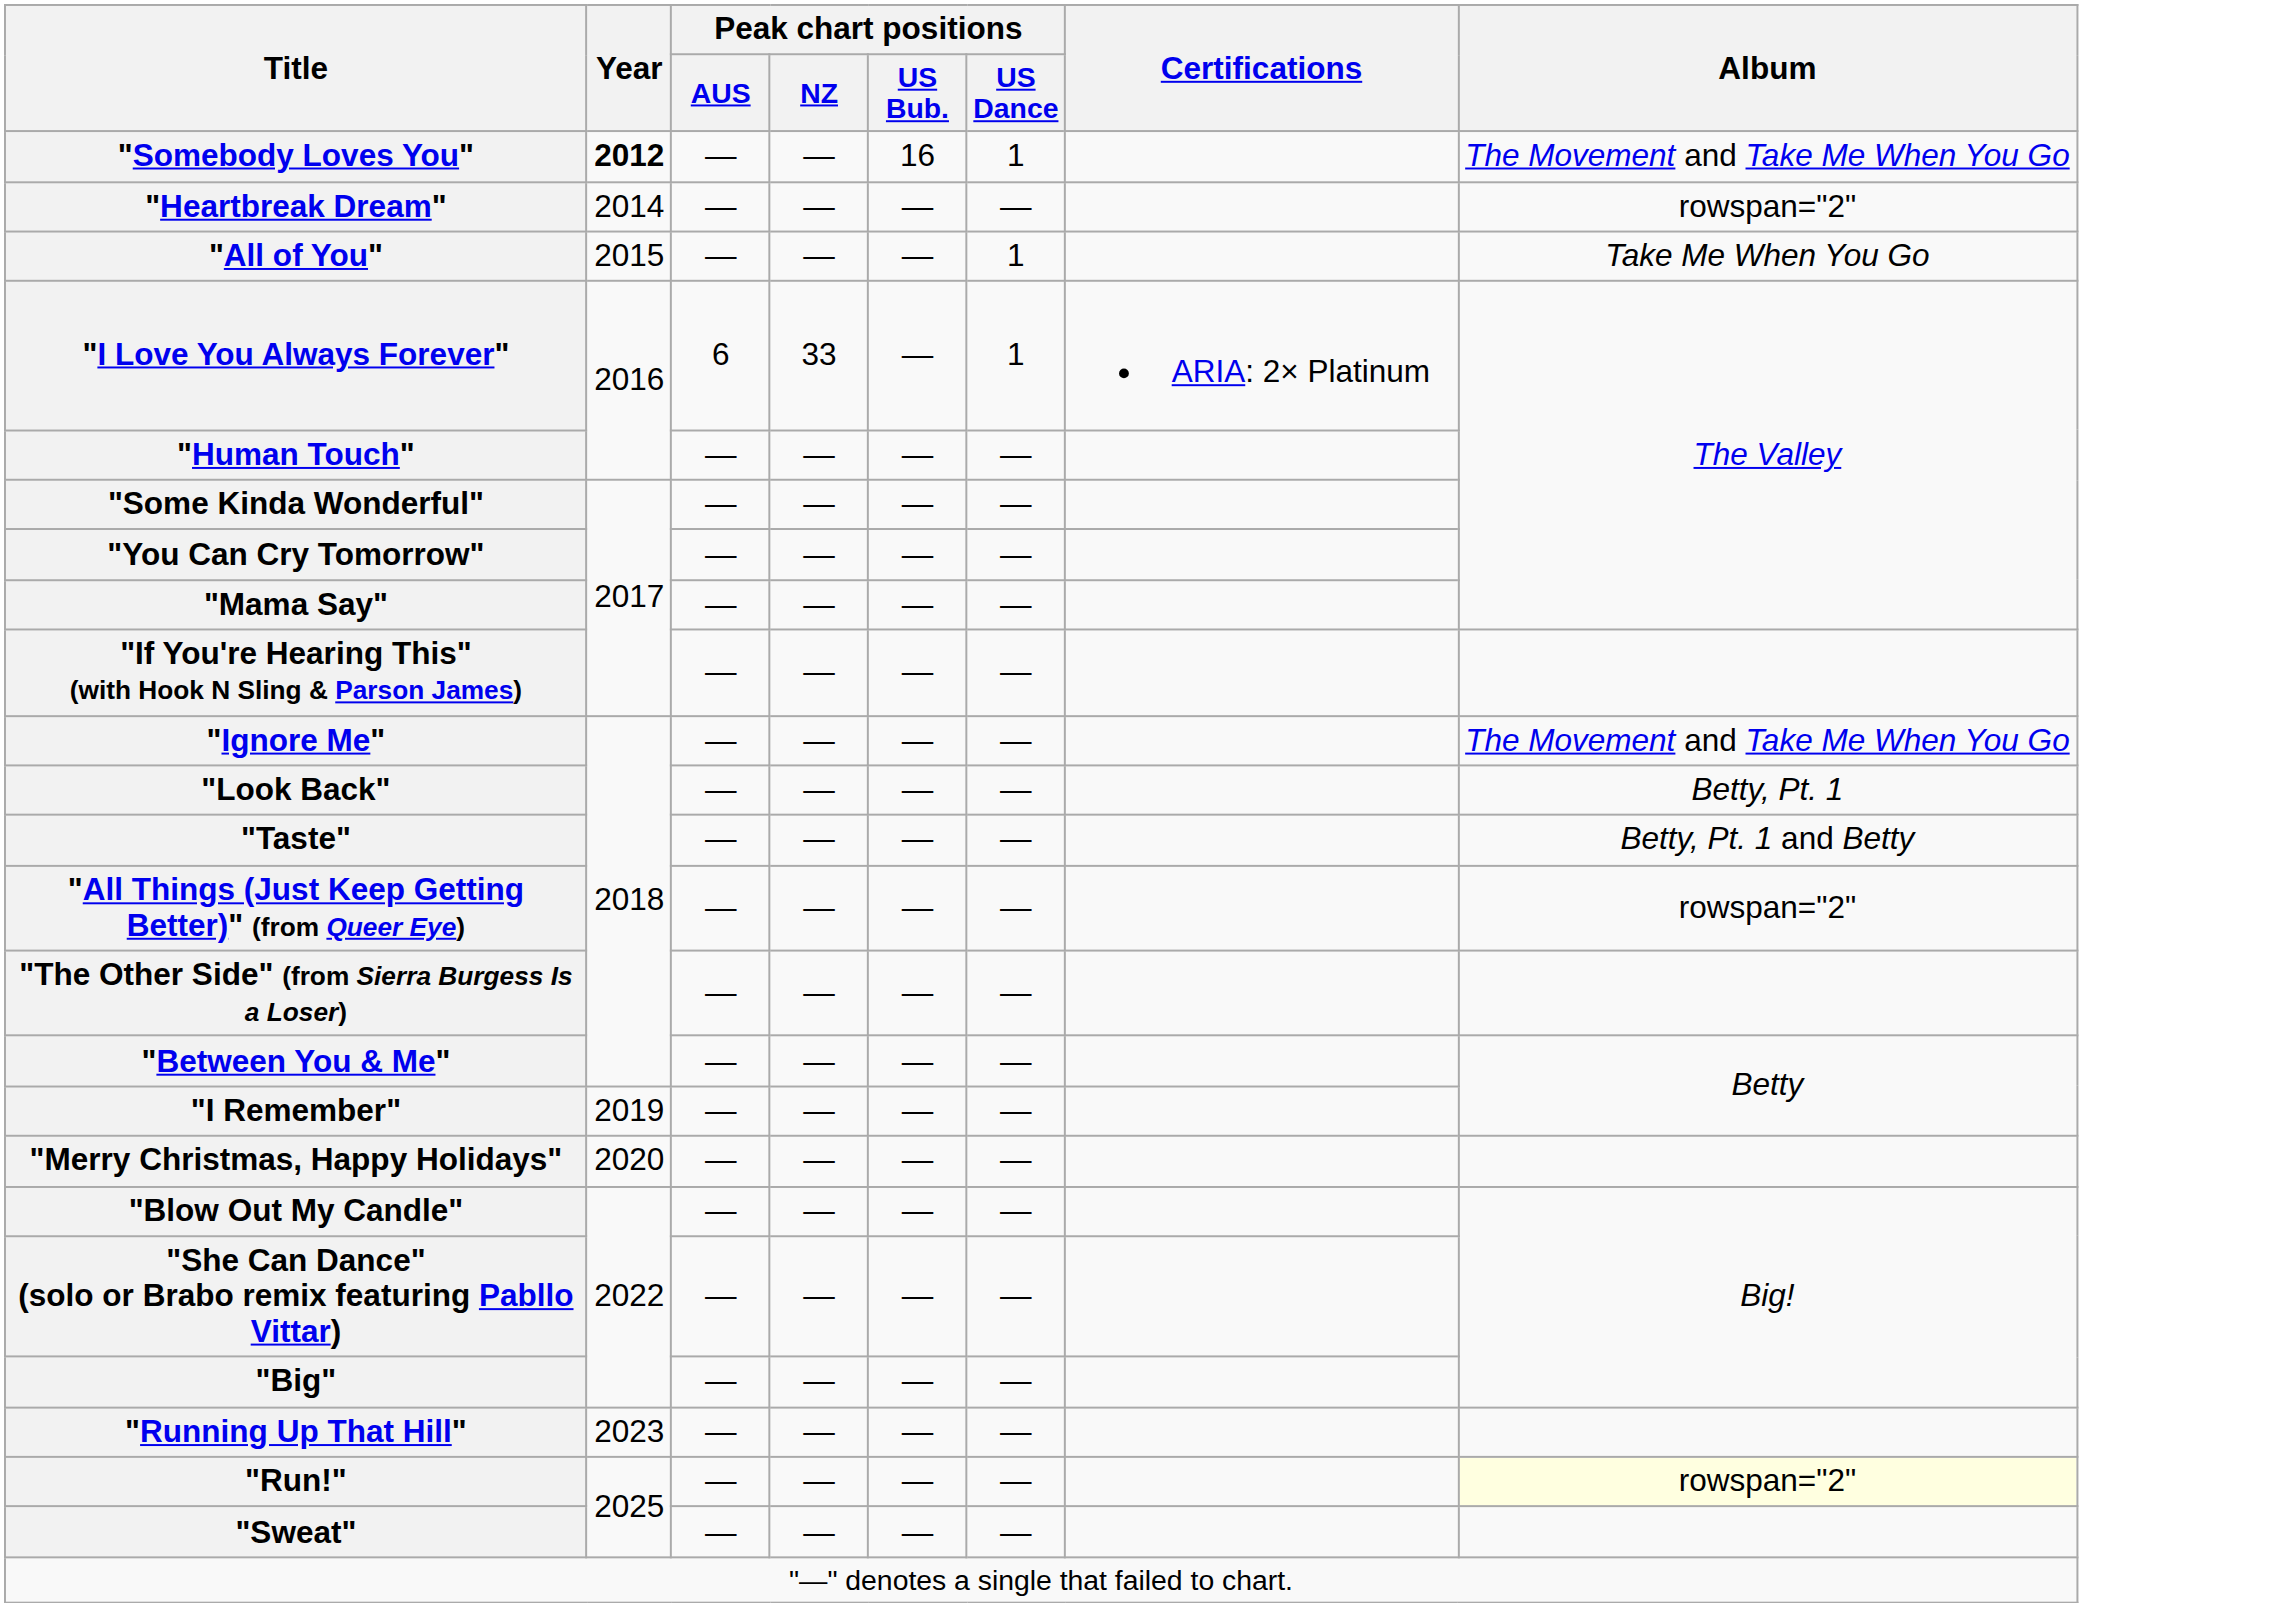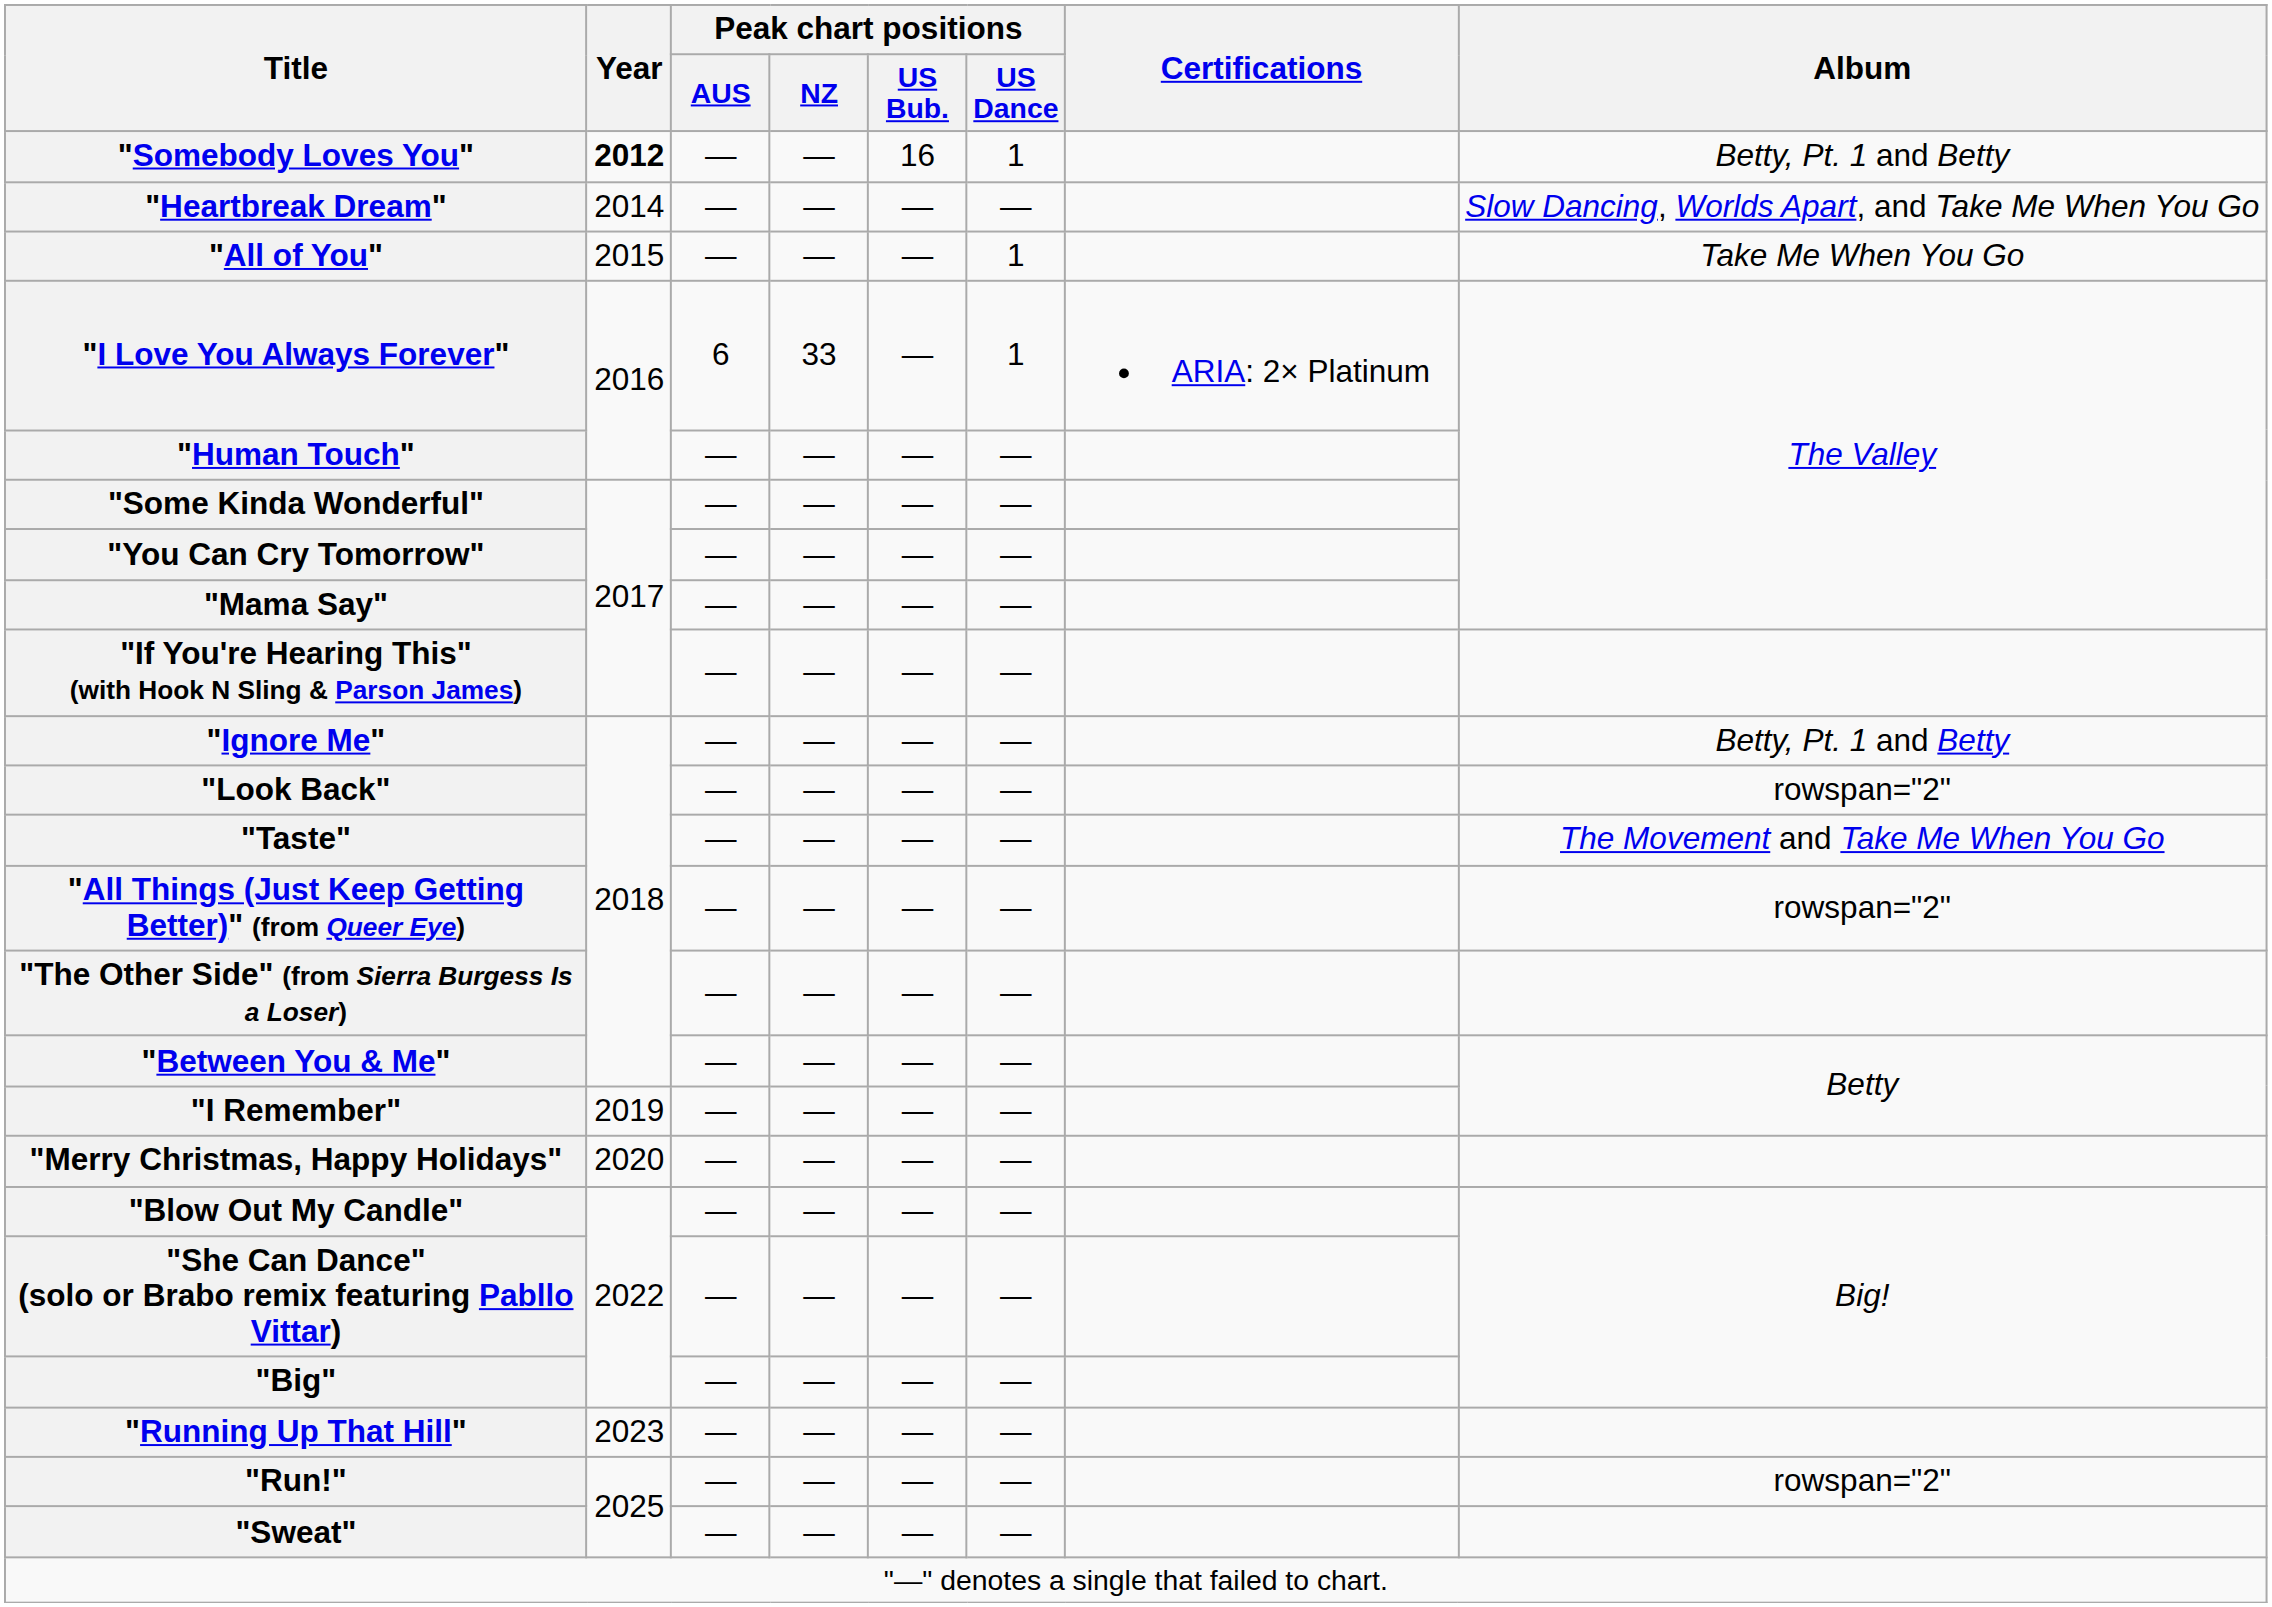(1767, 155) The Movement and Take Me When You Go -> (1862, 155) Betty, Pt. 1 and Betty
(1767, 205) rowspan="2" -> (1862, 205) Slow Dancing, Worlds Apart, and Take Me When You Go
(1767, 739) The Movement and Take Me When You Go -> (1862, 739) Betty, Pt. 1 and Betty
(1767, 789) Betty, Pt. 1 -> (1862, 789) rowspan="2"
(1767, 839) Betty, Pt. 1 and Betty -> (1862, 839) The Movement and Take Me When You Go
(1767, 1481) lightyellow background -> (1862, 1481) no background
